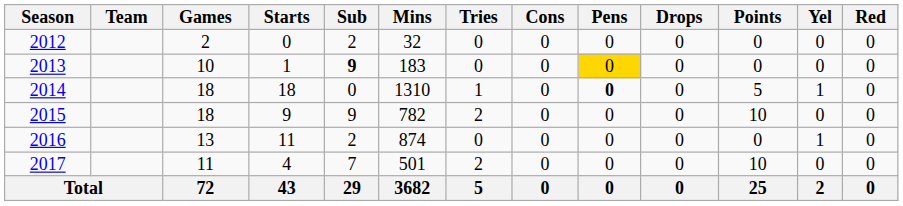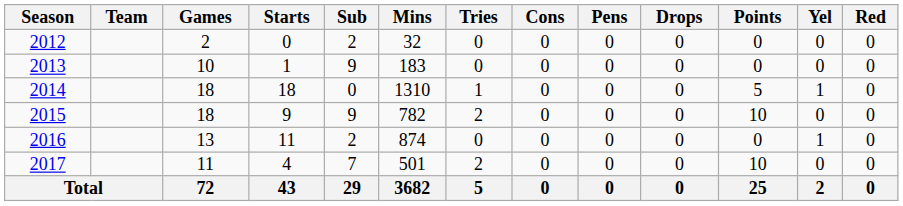(352, 66) bold -> (352, 66) normal
(609, 66) gold background -> (609, 66) no background
(609, 90) bold -> (609, 90) normal
